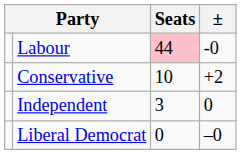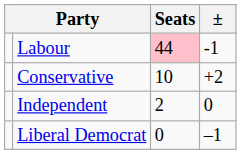(211, 47) -0 -> (211, 47) -1
(159, 105) 3 -> (159, 105) 2
(213, 134) –0 -> (213, 134) –1
